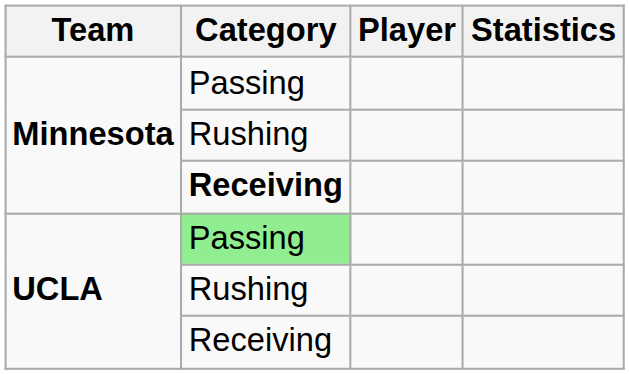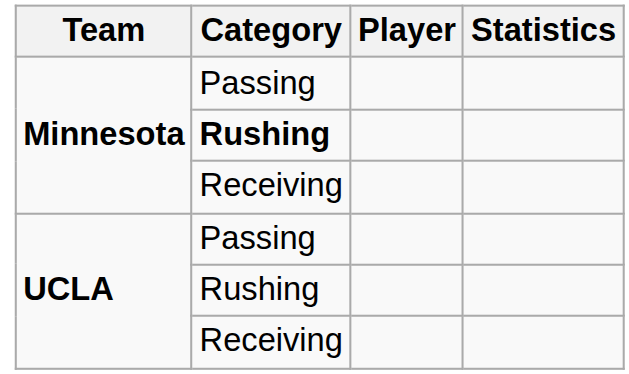(249, 134) normal -> (265, 134) bold
(266, 186) bold -> (271, 186) normal
(247, 238) lightgreen background -> (258, 238) no background
